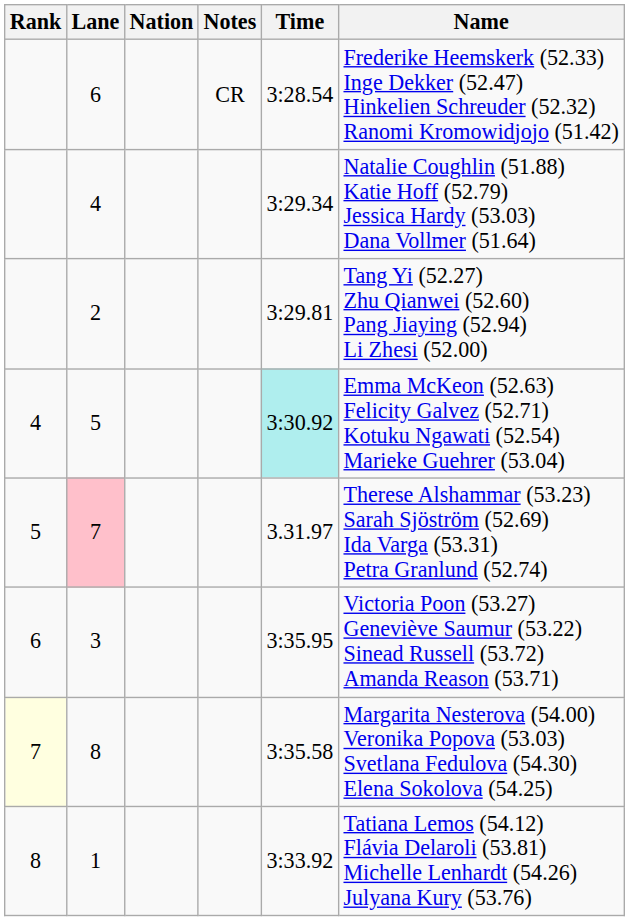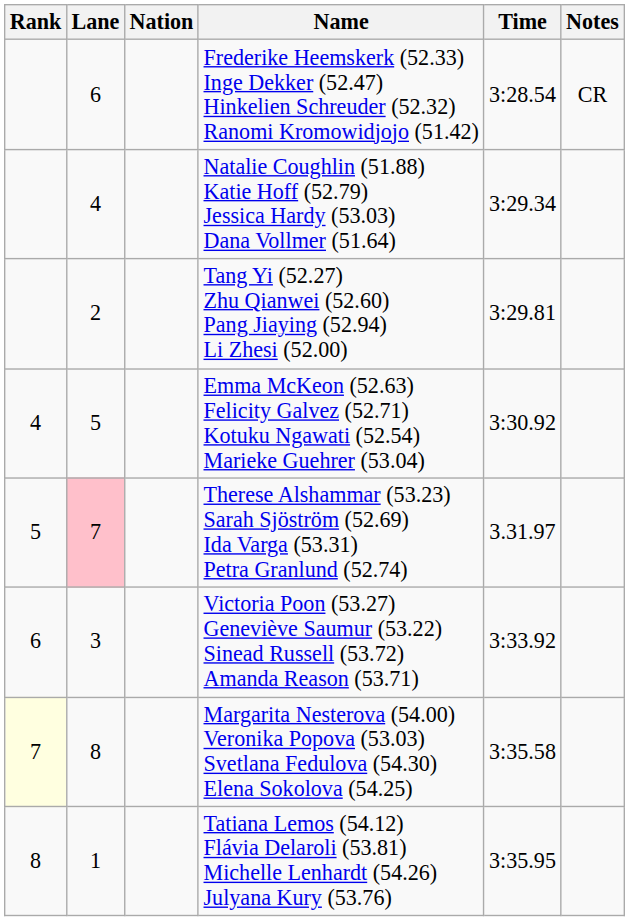columns swapped: (481, 22) <-> (230, 22)
(300, 422) paleturquoise background -> (523, 422) no background
(300, 641) 3:35.95 -> (523, 641) 3:33.92
(300, 861) 3:33.92 -> (523, 861) 3:35.95
